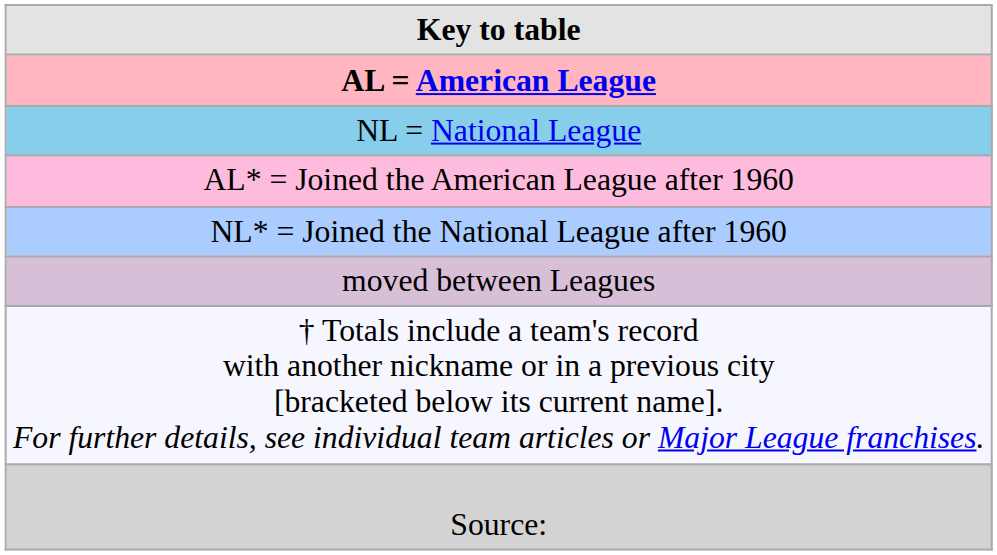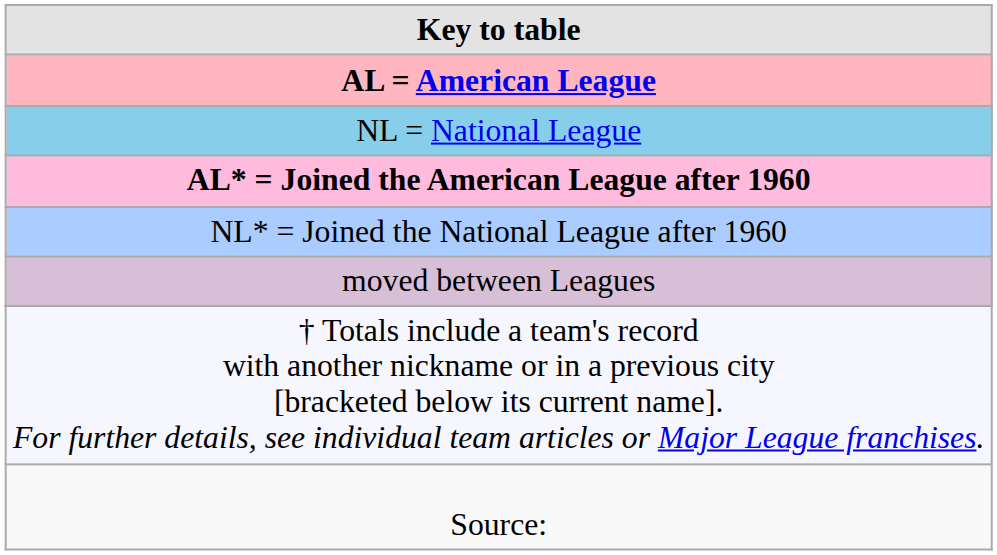(499, 180) normal -> (499, 180) bold
(499, 523) lightgrey background -> (499, 523) no background
